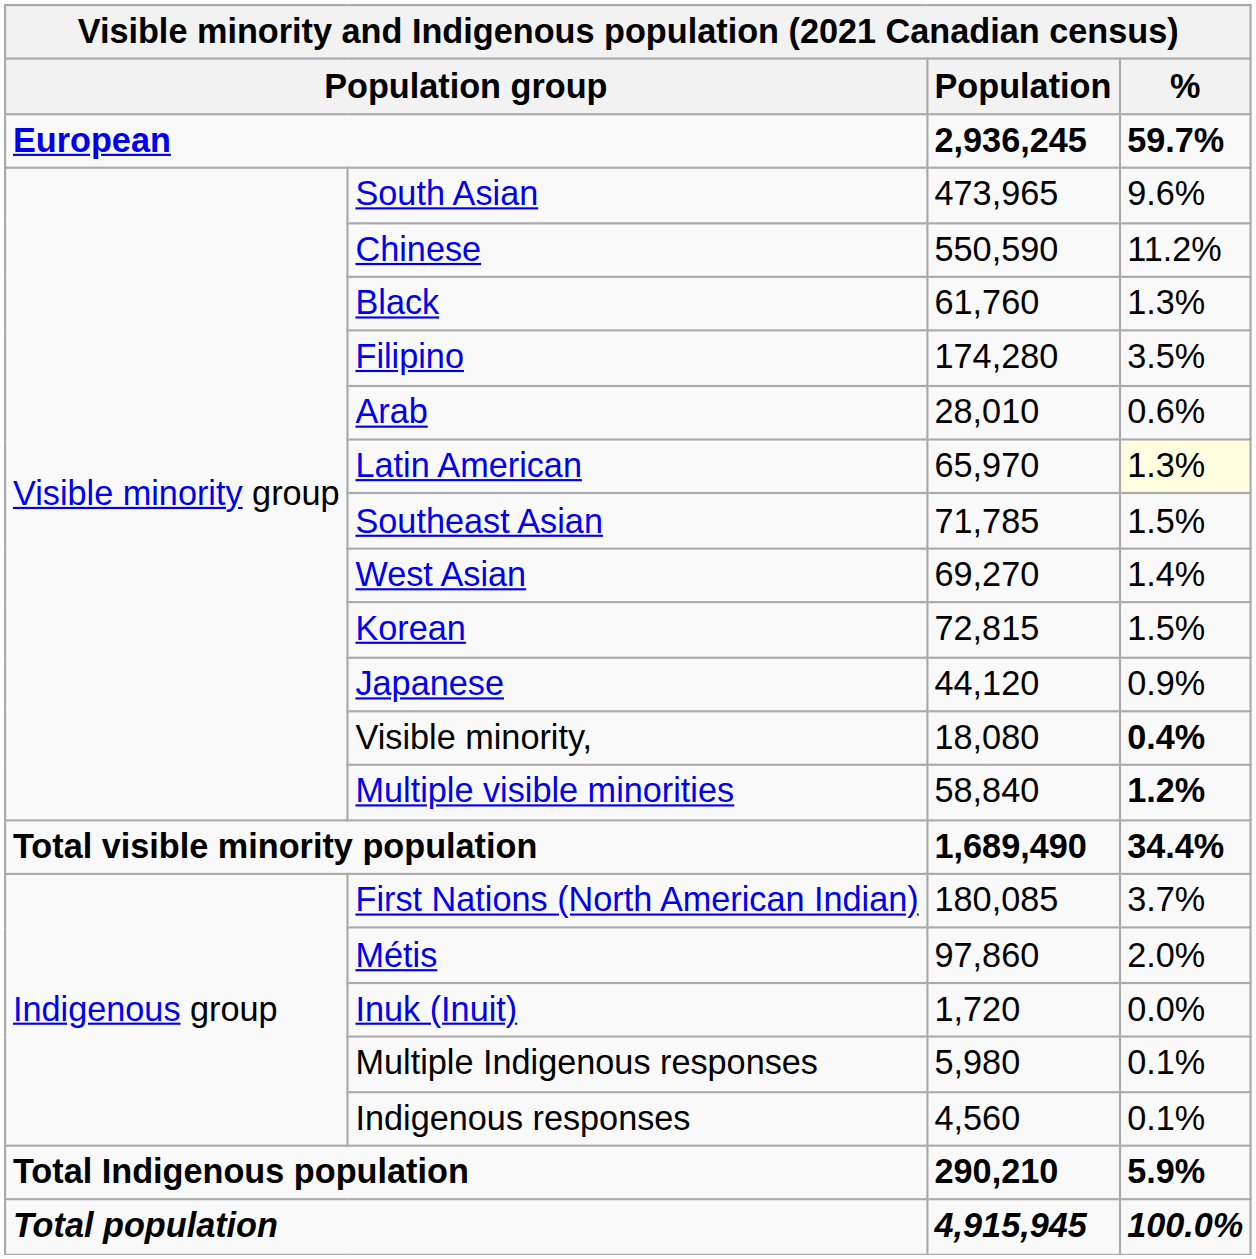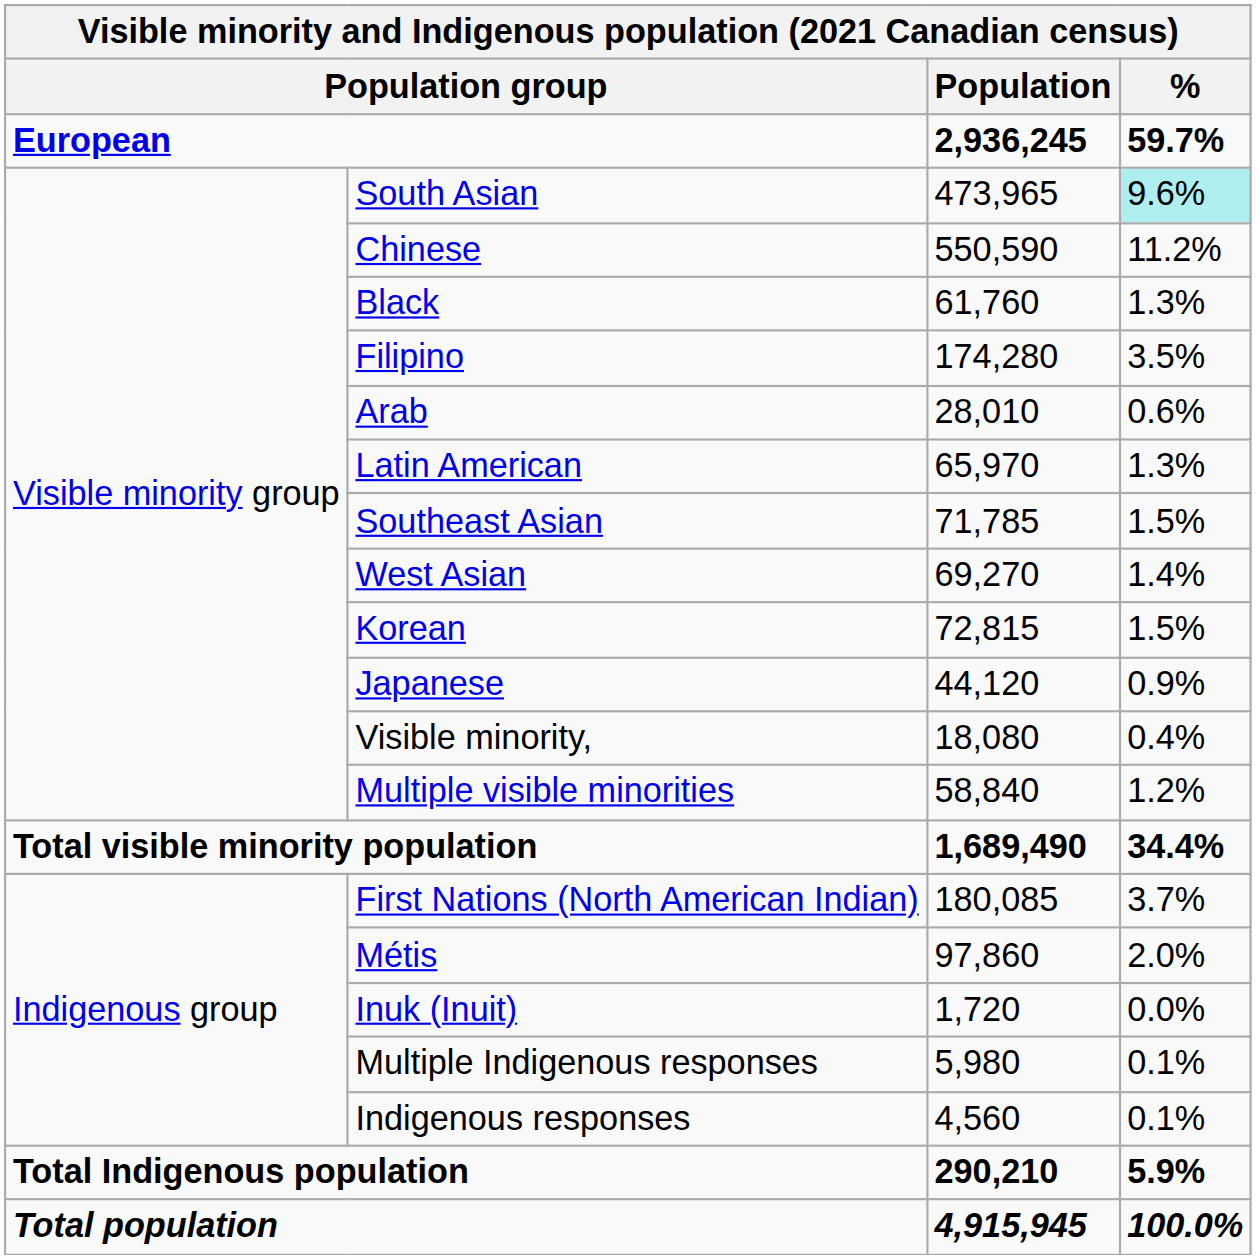(1166, 194) no background -> (1166, 194) paleturquoise background
(1166, 466) lightyellow background -> (1166, 466) no background
(1166, 737) bold -> (1166, 737) normal
(1166, 791) bold -> (1166, 791) normal
